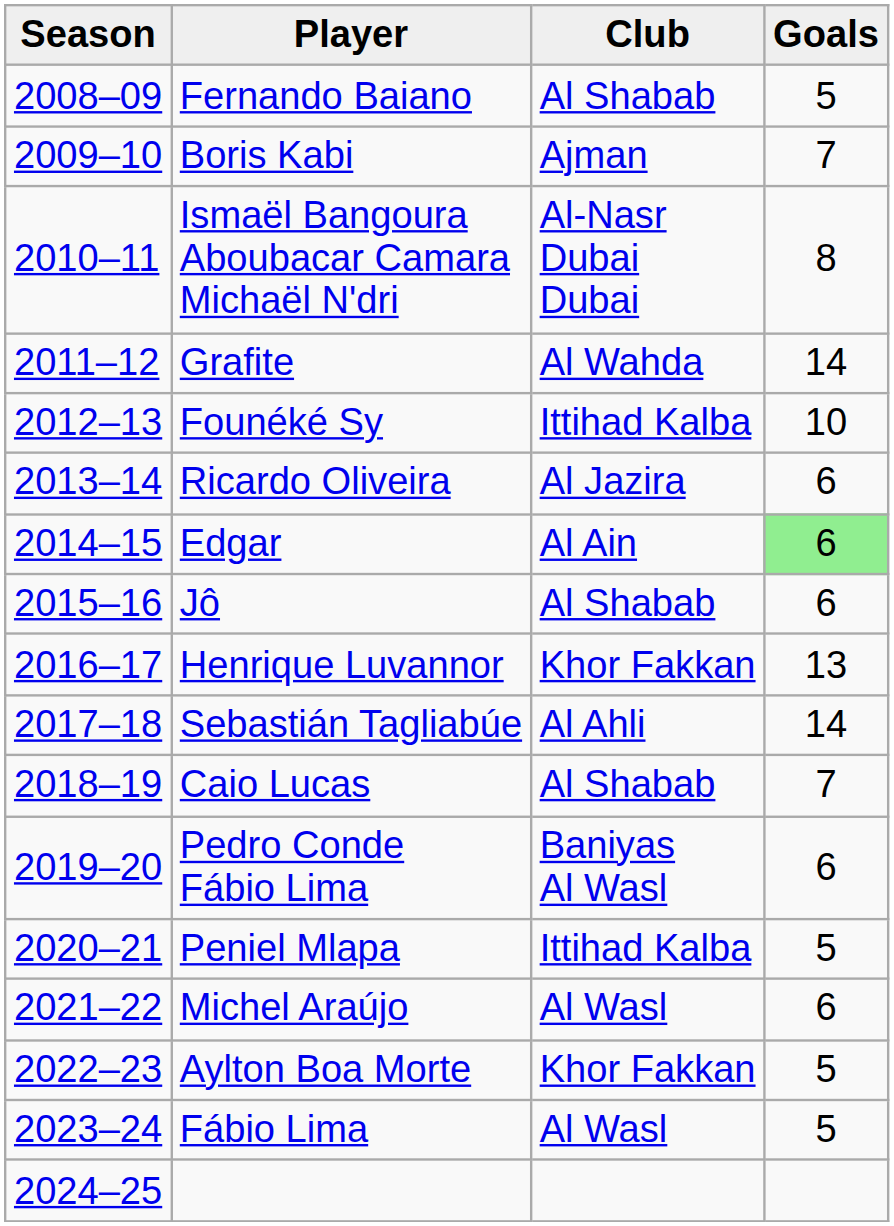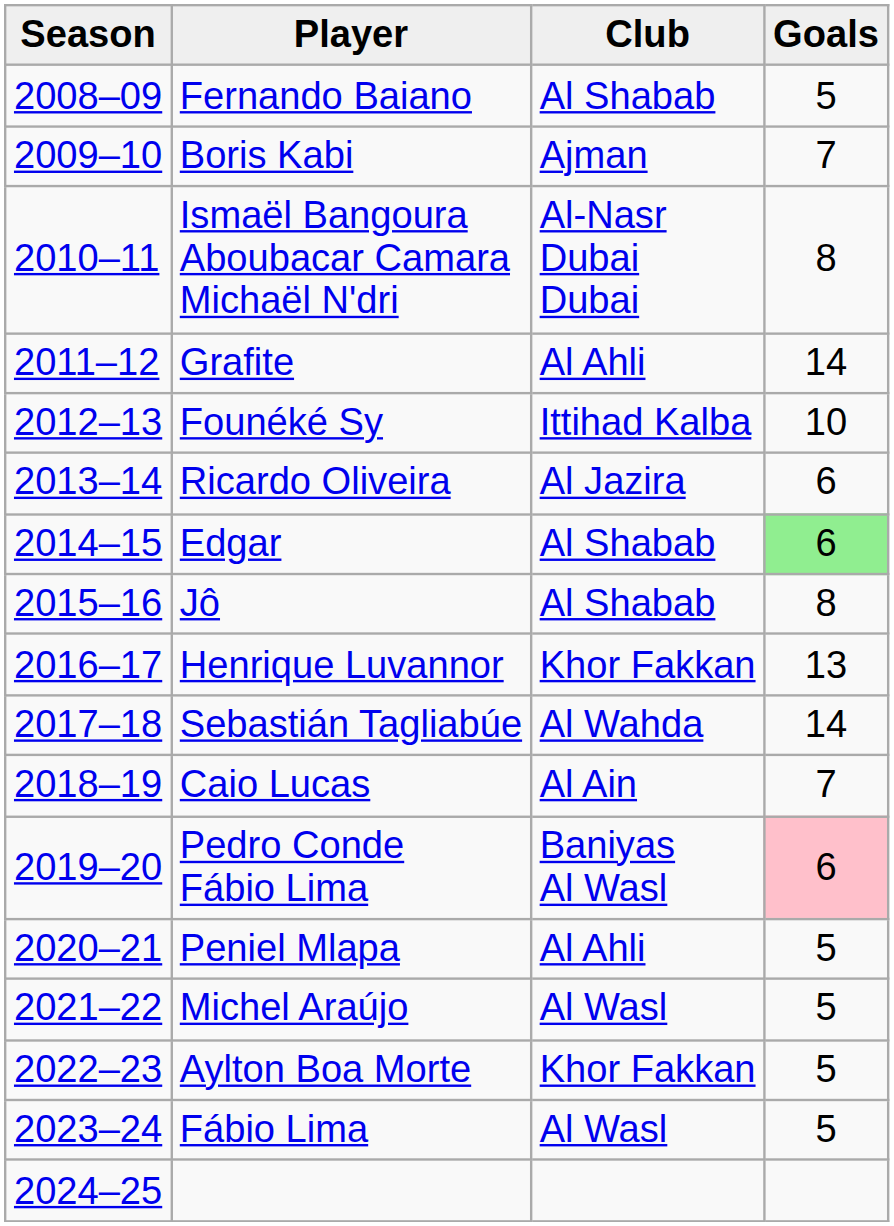(621, 361) Al Wahda -> (593, 361) Al Ahli
(588, 543) Al Ain -> (628, 543) Al Shabab
(826, 603) 6 -> (826, 603) 8
(593, 724) Al Ahli -> (621, 724) Al Wahda
(628, 784) Al Shabab -> (588, 784) Al Ain
(826, 866) no background -> (826, 866) pink background
(646, 948) Ittihad Kalba -> (593, 948) Al Ahli
(826, 1008) 6 -> (826, 1008) 5
